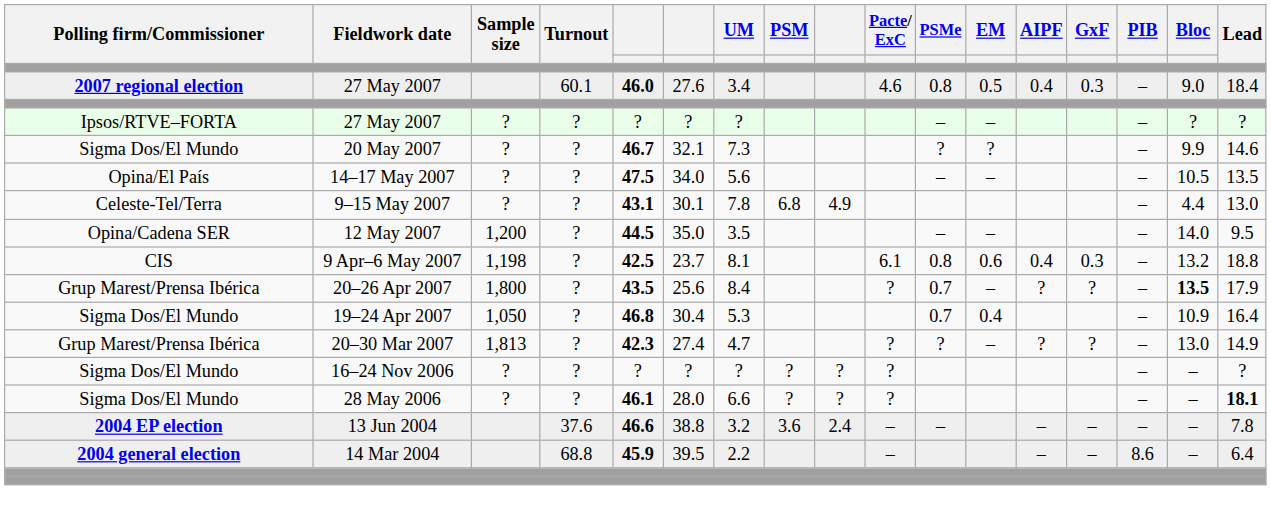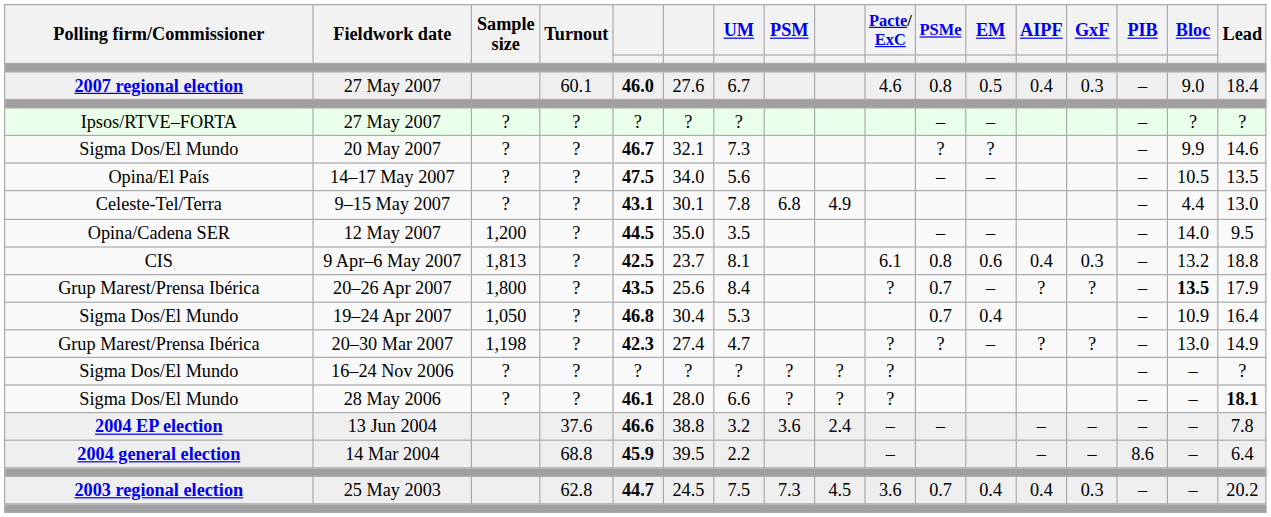(739, 85) 3.4 -> (739, 85) 6.7
(506, 260) 1,198 -> (506, 260) 1,813
(506, 343) 1,813 -> (506, 343) 1,198
+ row: (159, 490)
